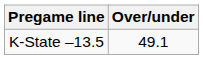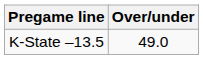(153, 41) 49.1 -> (153, 41) 49.0
